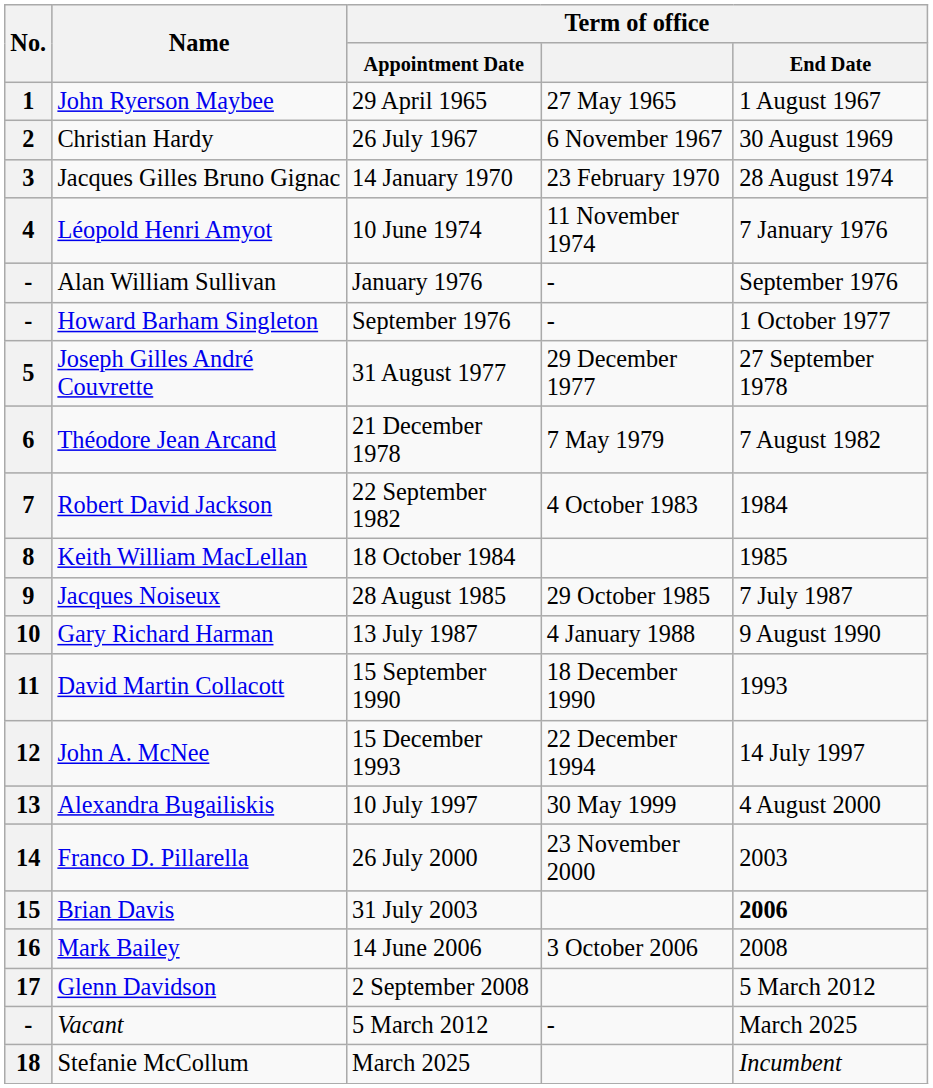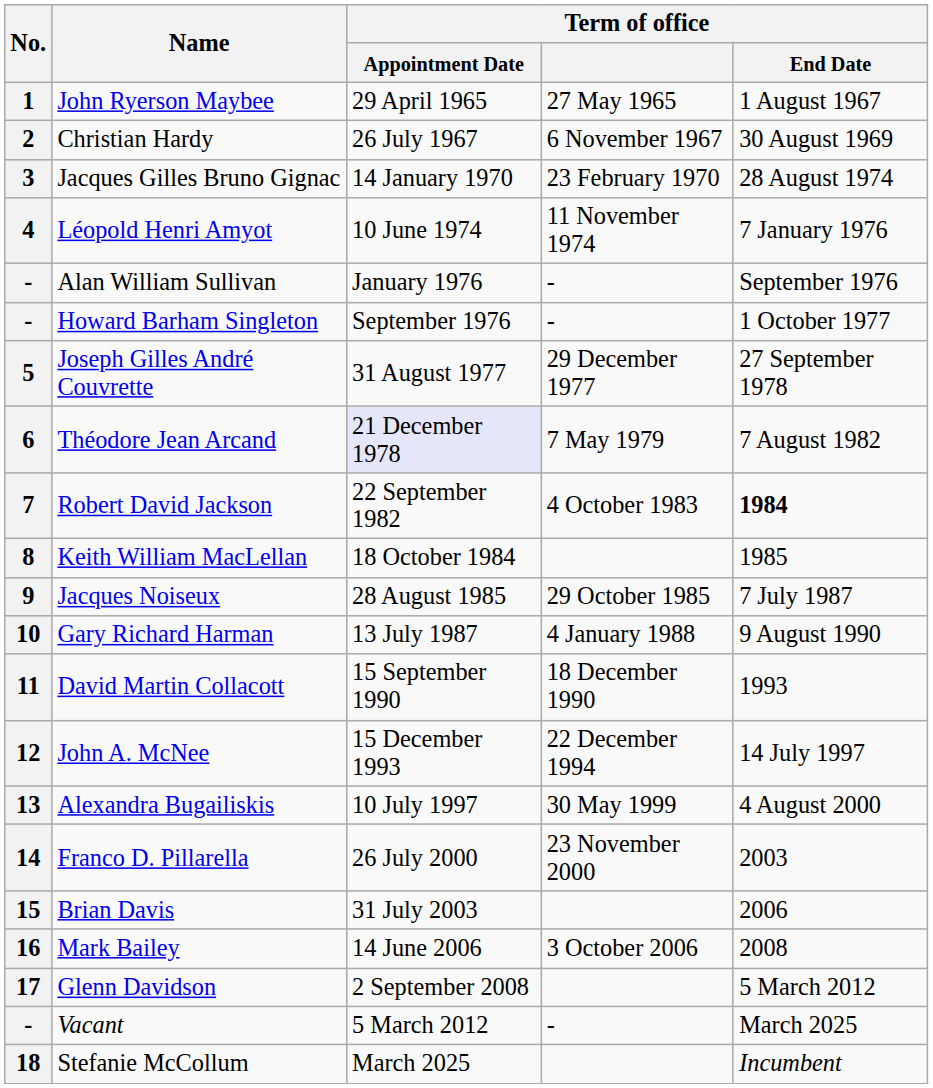(417, 439) no background -> (417, 439) lavender background
(763, 505) normal -> (763, 505) bold
(763, 909) bold -> (763, 909) normal
